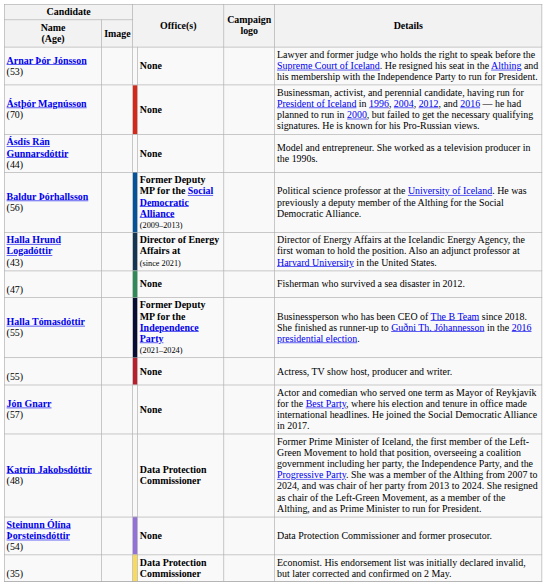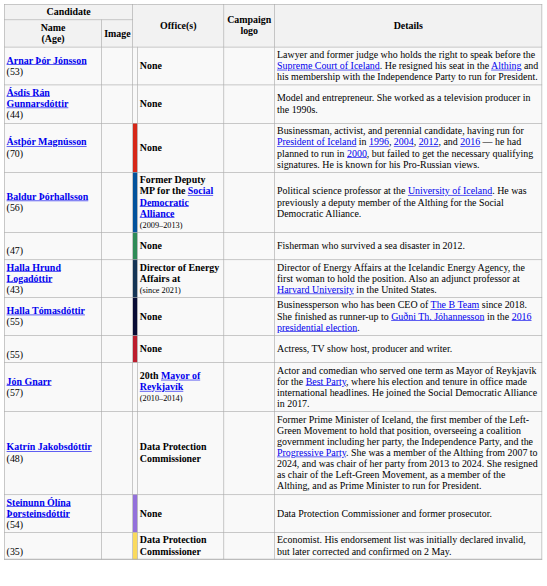rows swapped: (37, 153) <-> (47, 109)
rows swapped: (15, 289) <-> (34, 251)
(173, 327) Former Deputy MP for the Independence Party (2021–2024) -> (151, 316) None
(151, 409) None -> (170, 387) 20th Mayor of Reykjavík (2010–2014)
